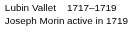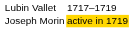(97, 21) no background -> (97, 21) gold background
